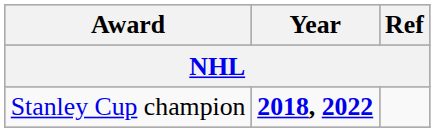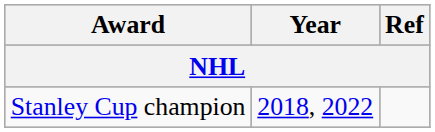(315, 106) bold -> (315, 106) normal
